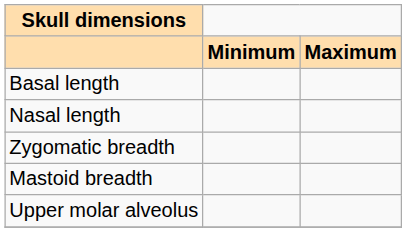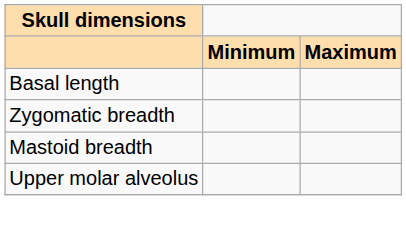- row: (65, 115)
